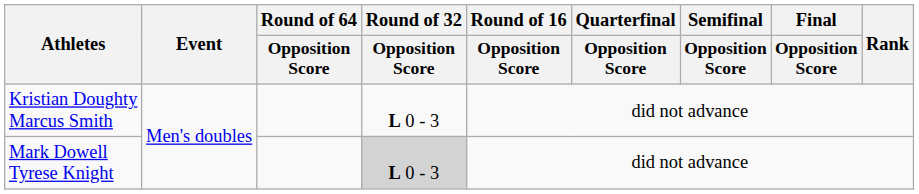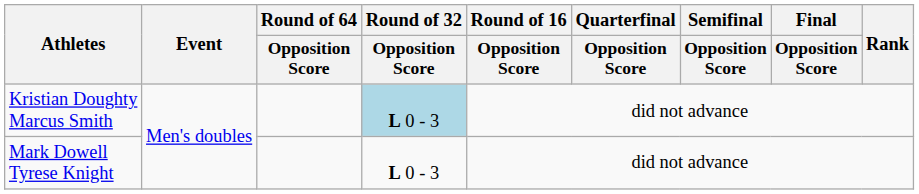(414, 121) no background -> (414, 121) lightblue background
(414, 173) lightgrey background -> (414, 173) no background
